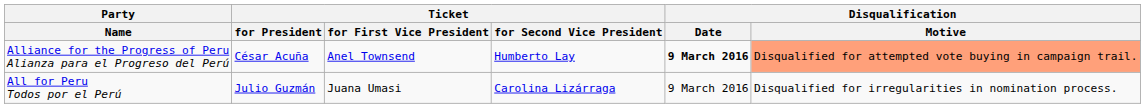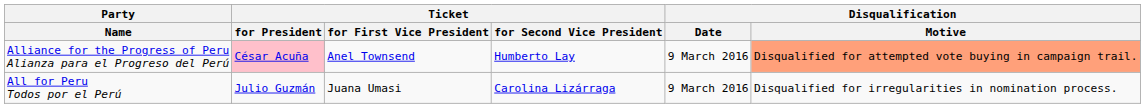(272, 56) no background -> (272, 56) pink background
(708, 56) bold -> (708, 56) normal
